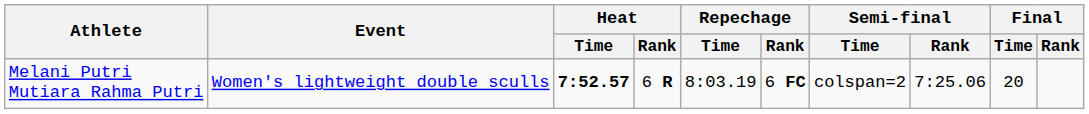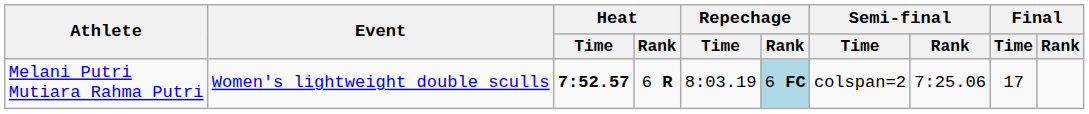(785, 83) no background -> (785, 83) lightblue background
(1014, 83) 20 -> (1014, 83) 17
